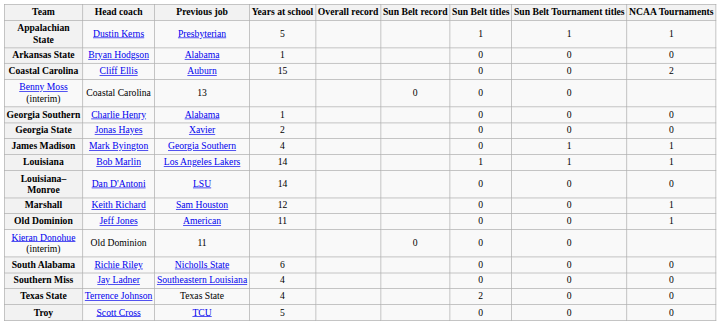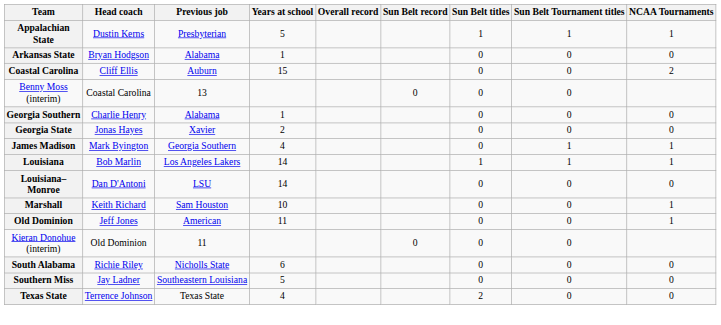(282, 206) 12 -> (282, 206) 10
(282, 281) 4 -> (282, 281) 5
- row: (43, 313)
